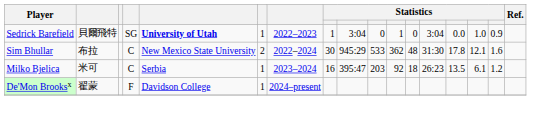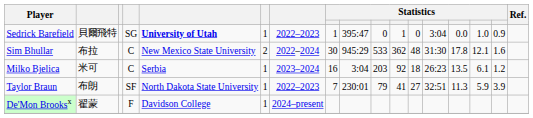(357, 33) 3:04 -> (355, 33) 395:47
(353, 69) 395:47 -> (360, 69) 3:04
+ row: (32, 86)
